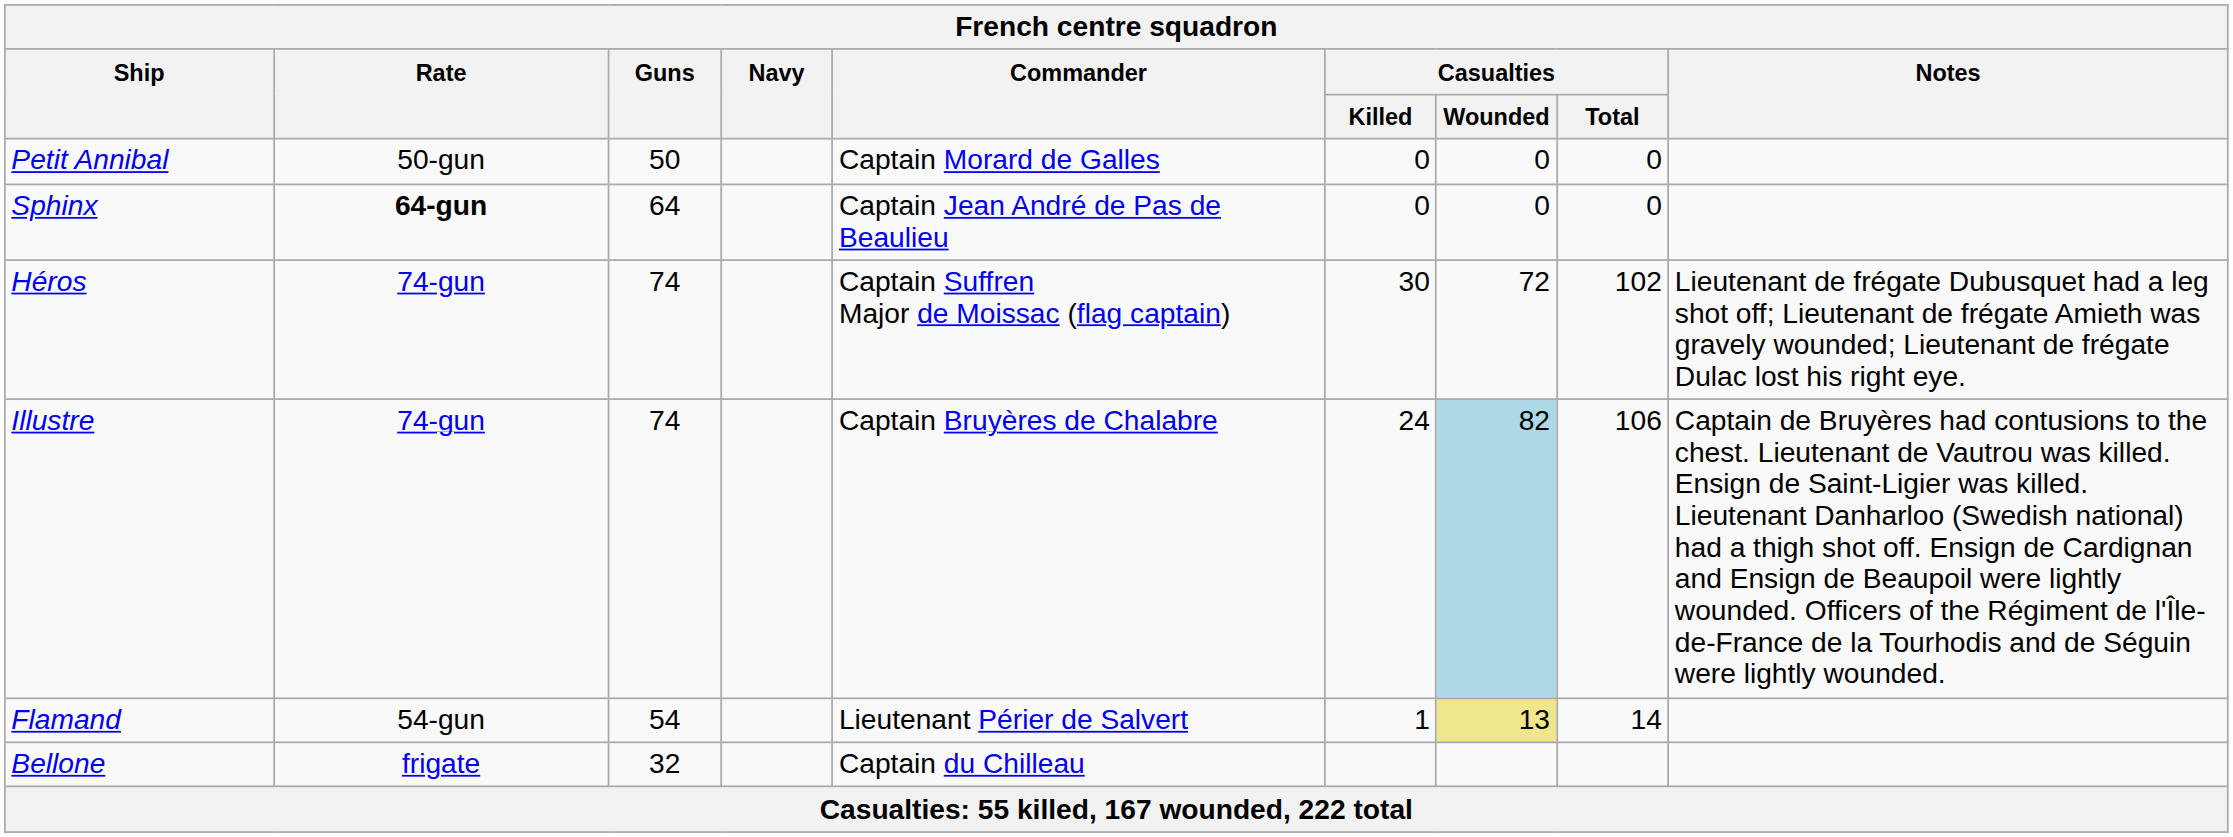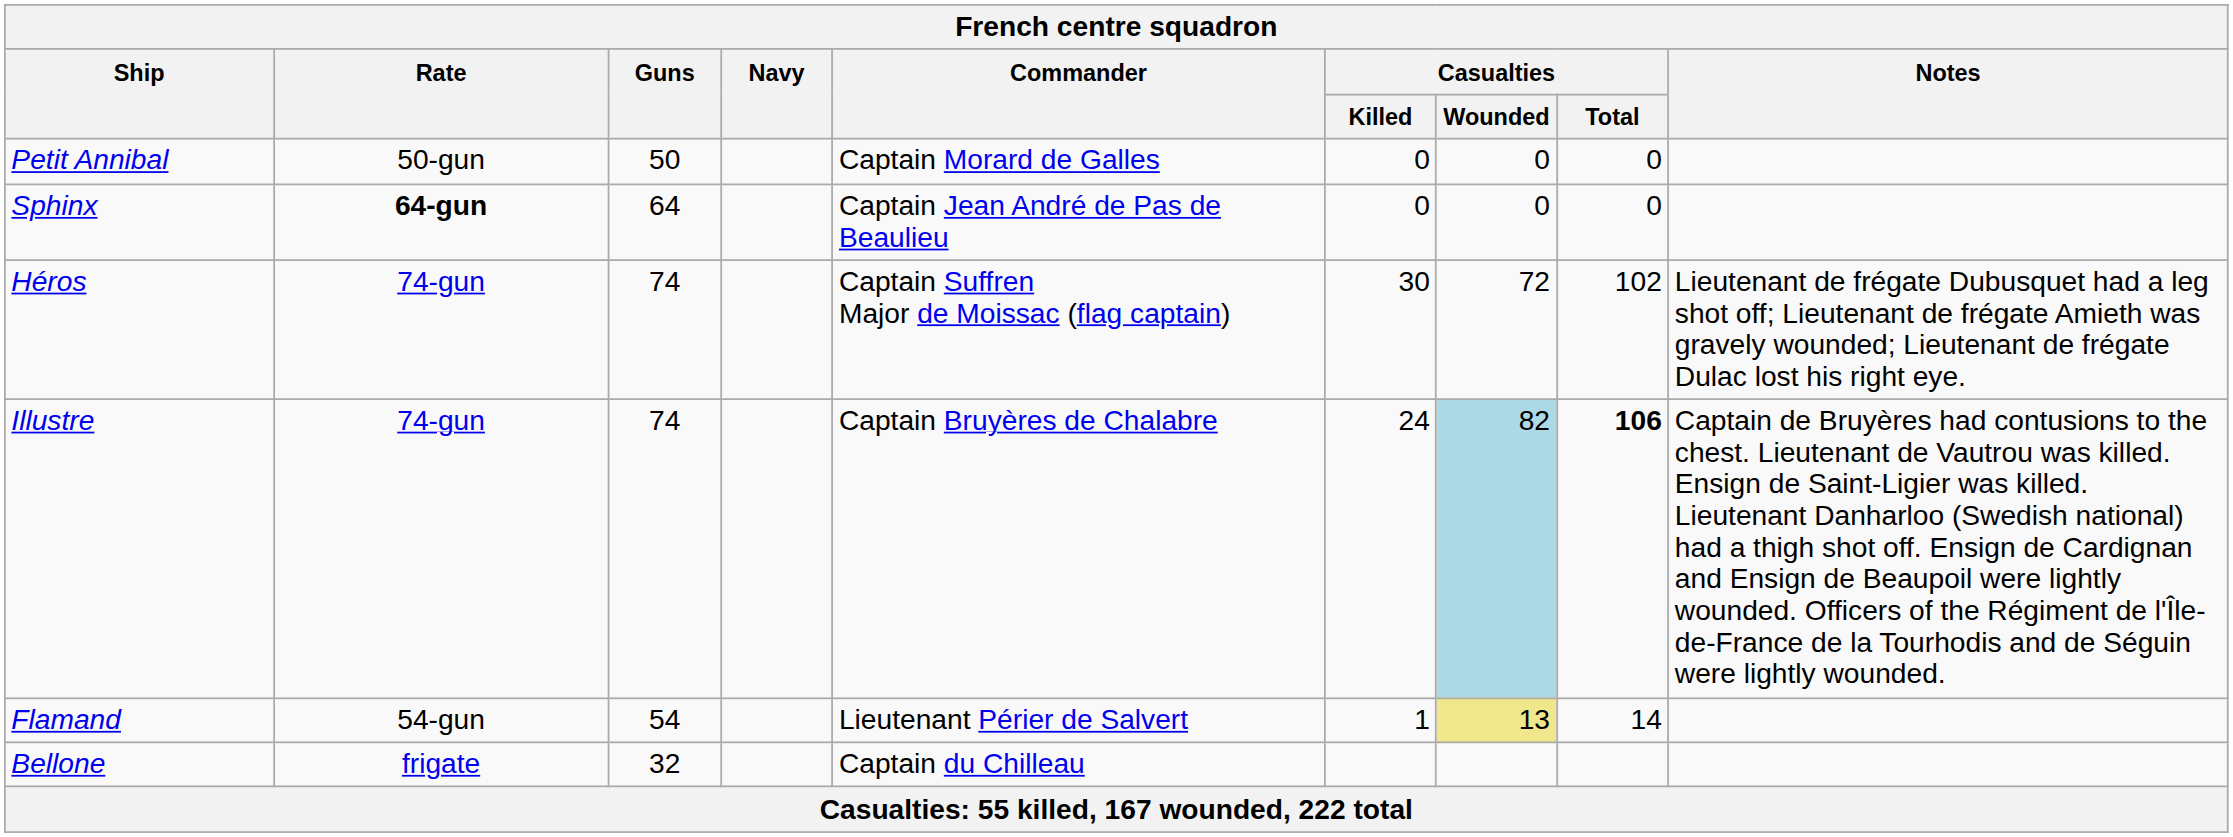(1638, 421) normal -> (1638, 421) bold
